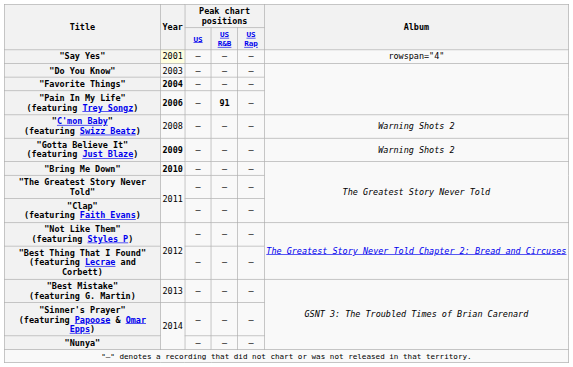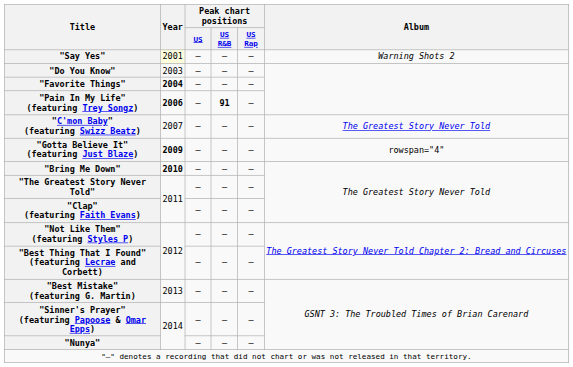(416, 57) rowspan="4" -> (416, 57) Warning Shots 2
(173, 126) 2008 -> (173, 126) 2007
(416, 126) Warning Shots 2 -> (416, 126) The Greatest Story Never Told
(416, 150) Warning Shots 2 -> (416, 150) rowspan="4"
